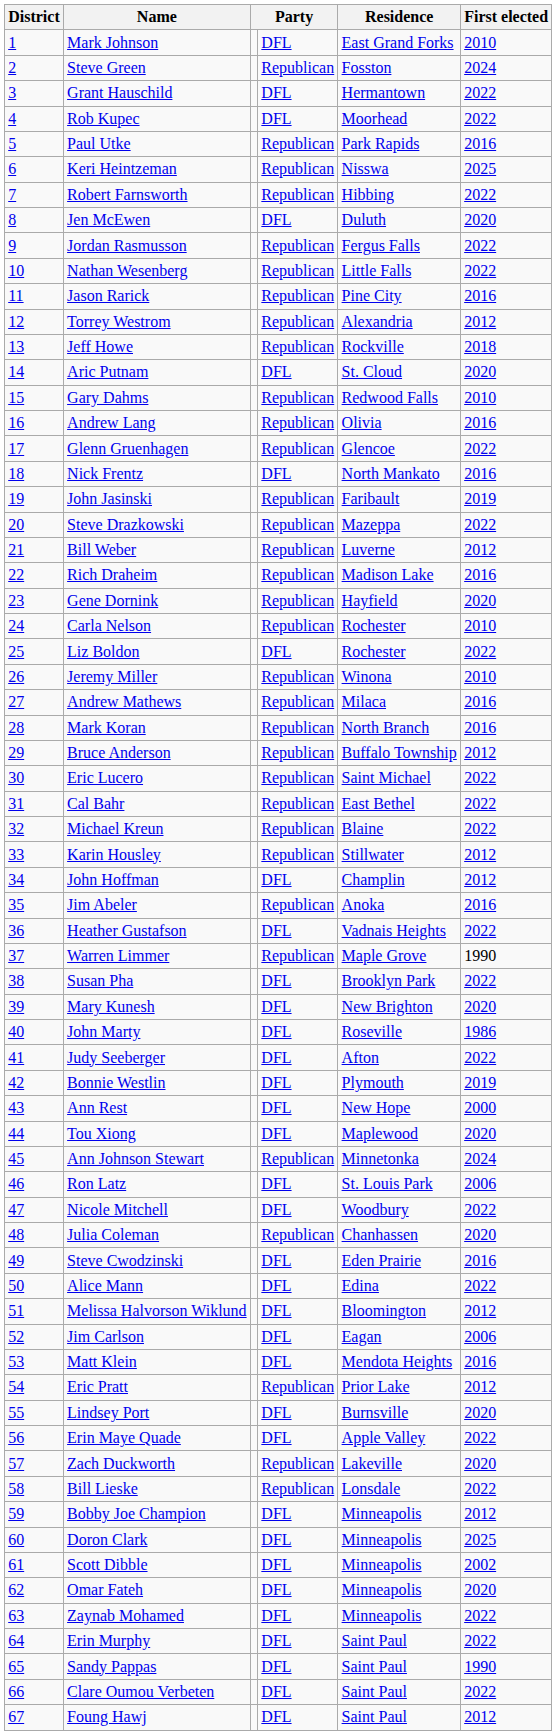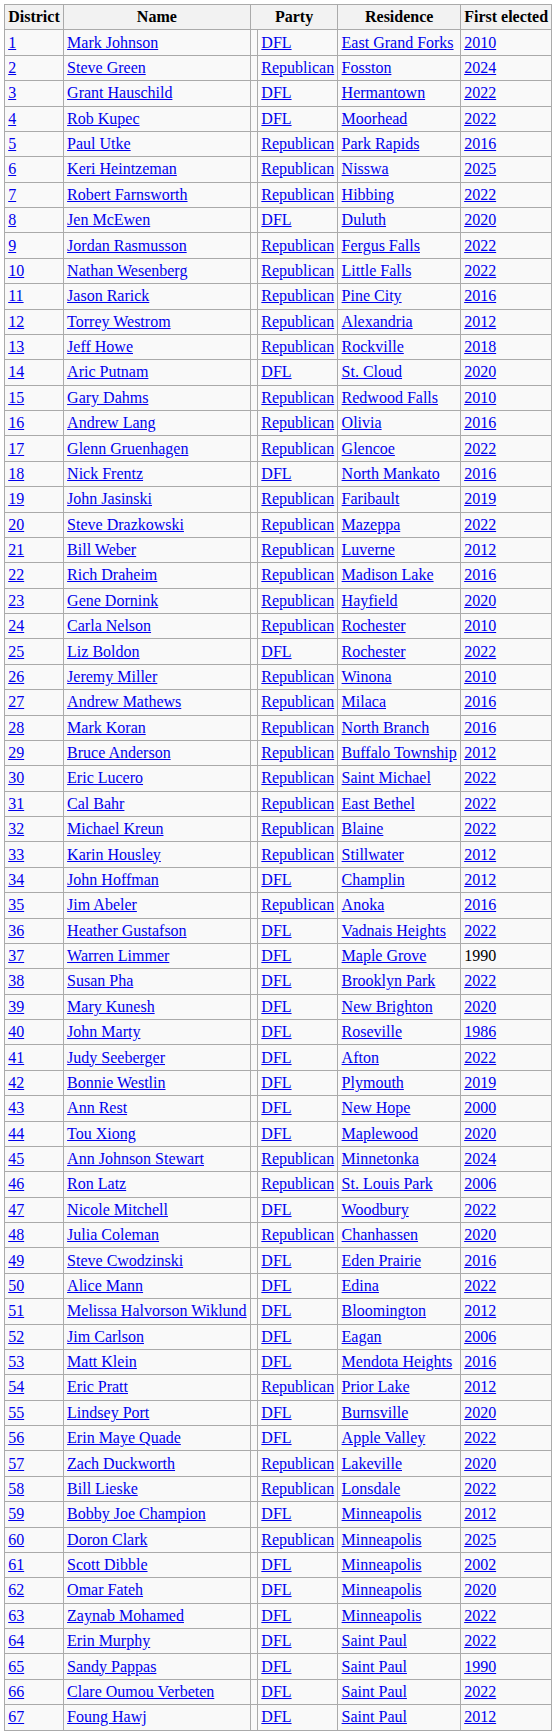(298, 956) Republican -> (276, 956) DFL
(276, 1184) DFL -> (298, 1184) Republican
(276, 1539) DFL -> (298, 1539) Republican
